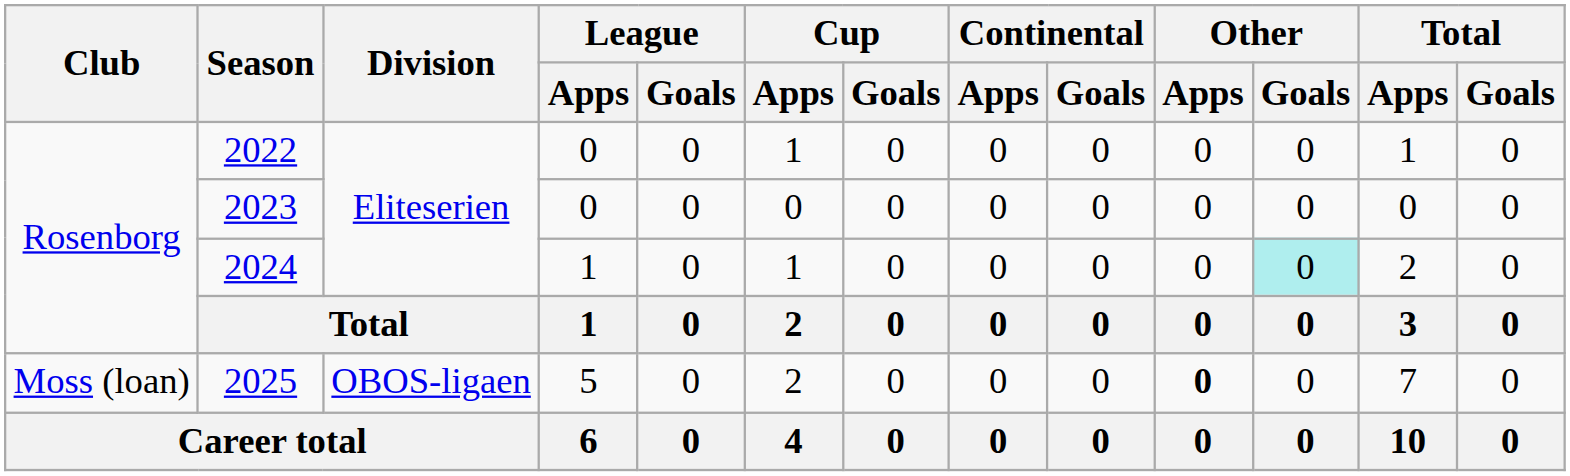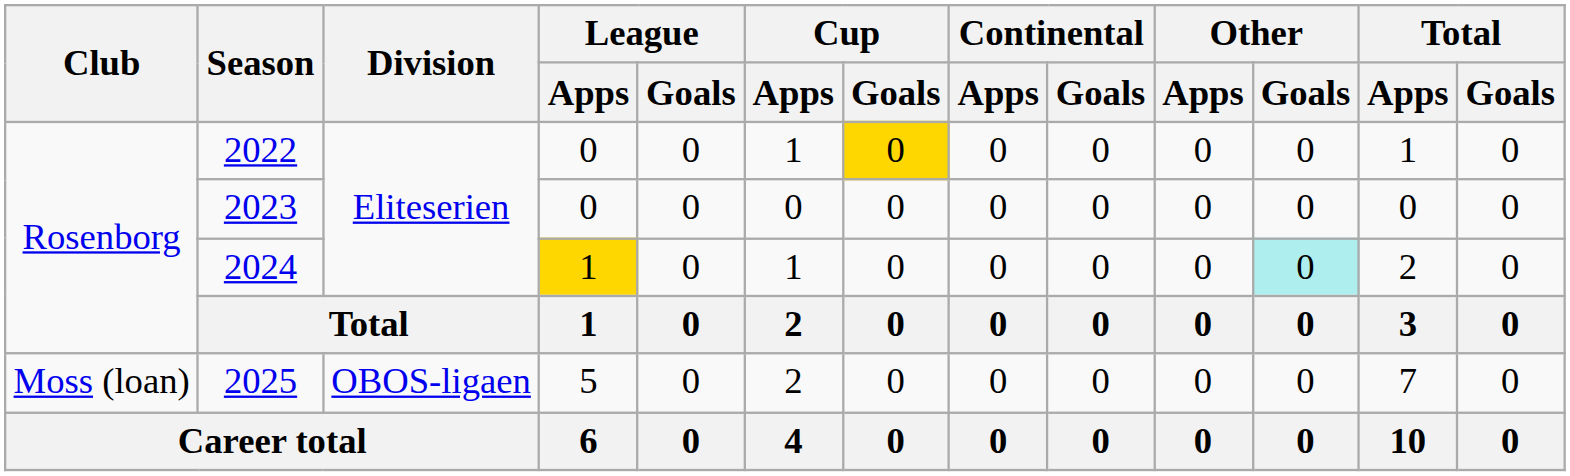(896, 149) no background -> (896, 149) gold background
(588, 265) no background -> (588, 265) gold background
(1203, 382) bold -> (1203, 382) normal
